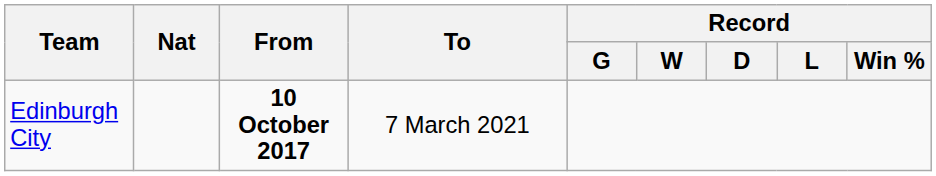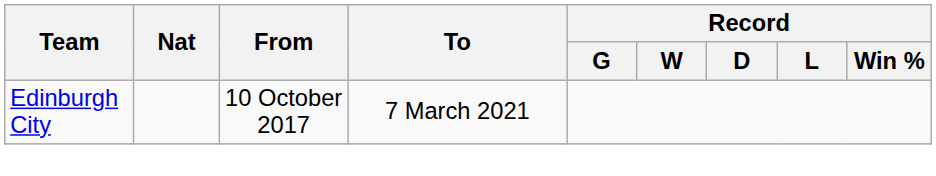(284, 125) bold -> (284, 111) normal
